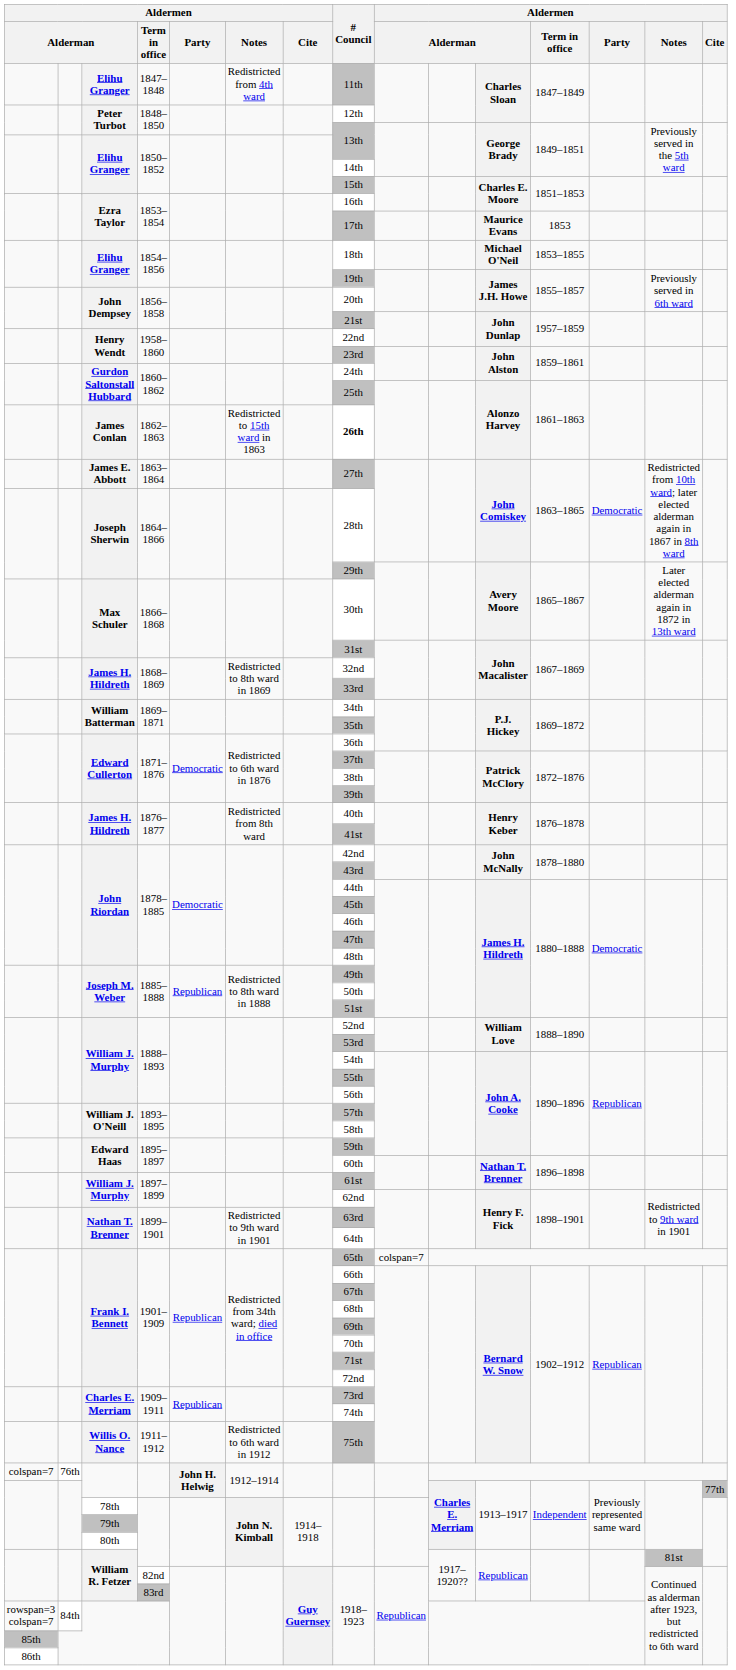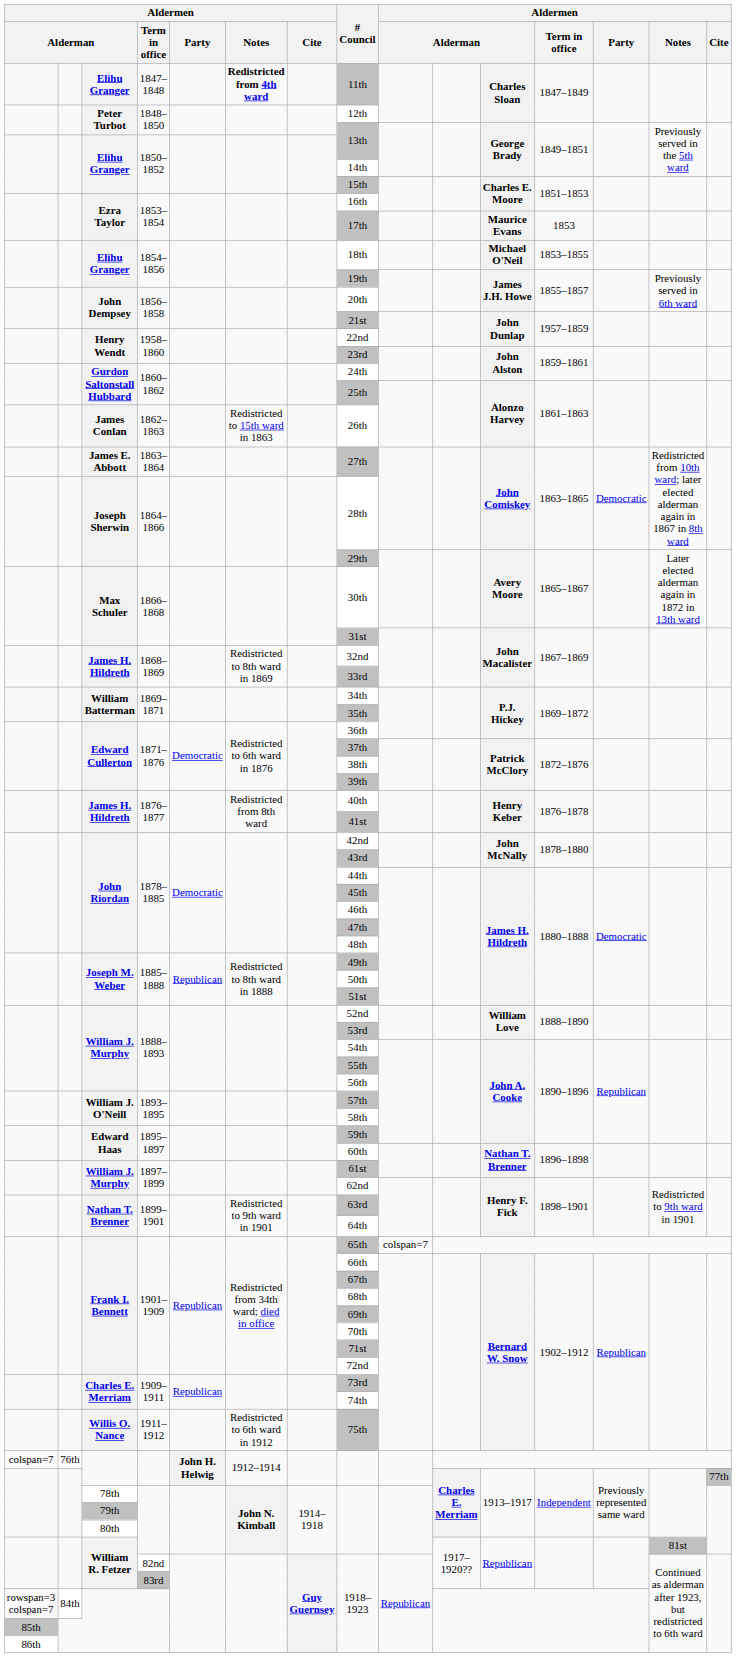(254, 84) normal -> (256, 84) bold
(353, 432) bold -> (357, 426) normal
